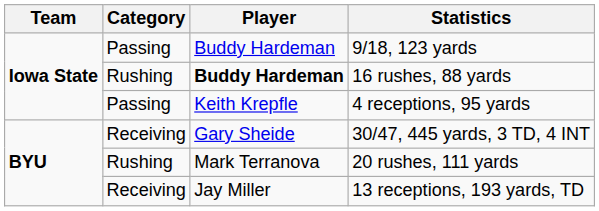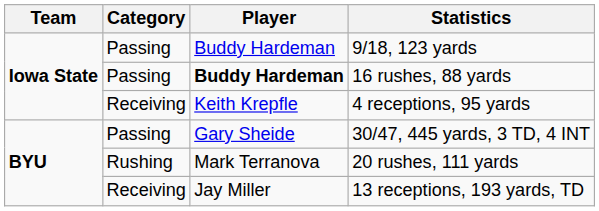(140, 76) Rushing -> (139, 76) Passing
(139, 104) Passing -> (146, 104) Receiving
(146, 133) Receiving -> (139, 133) Passing
